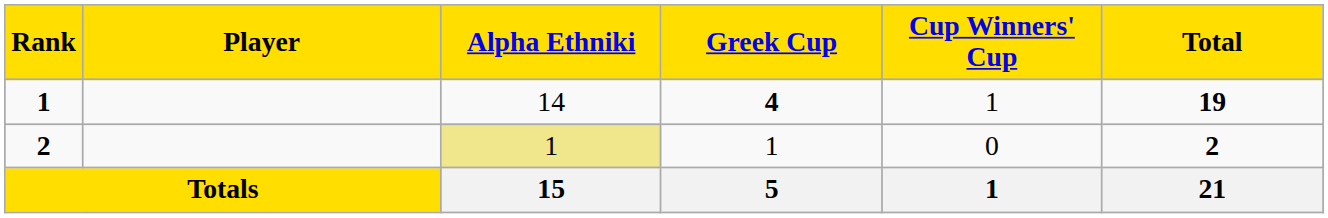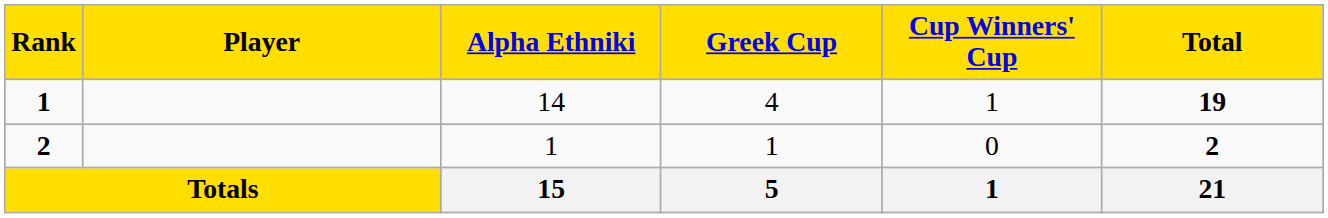(772, 101) bold -> (772, 101) normal
(551, 145) khaki background -> (551, 145) no background
